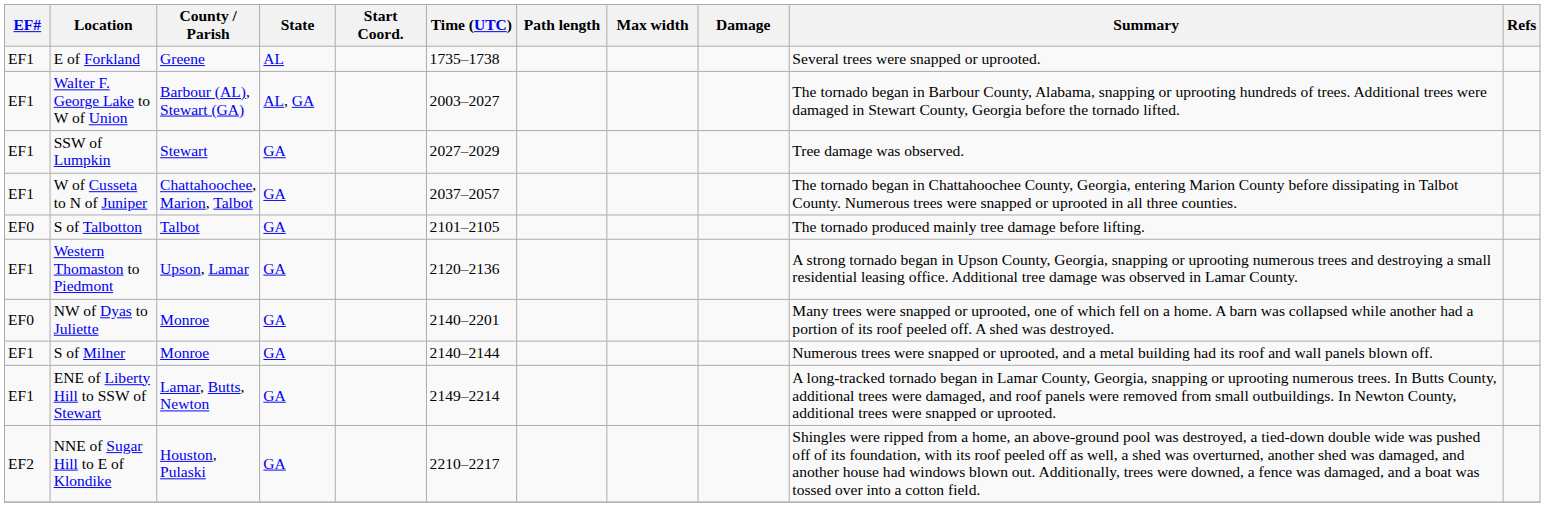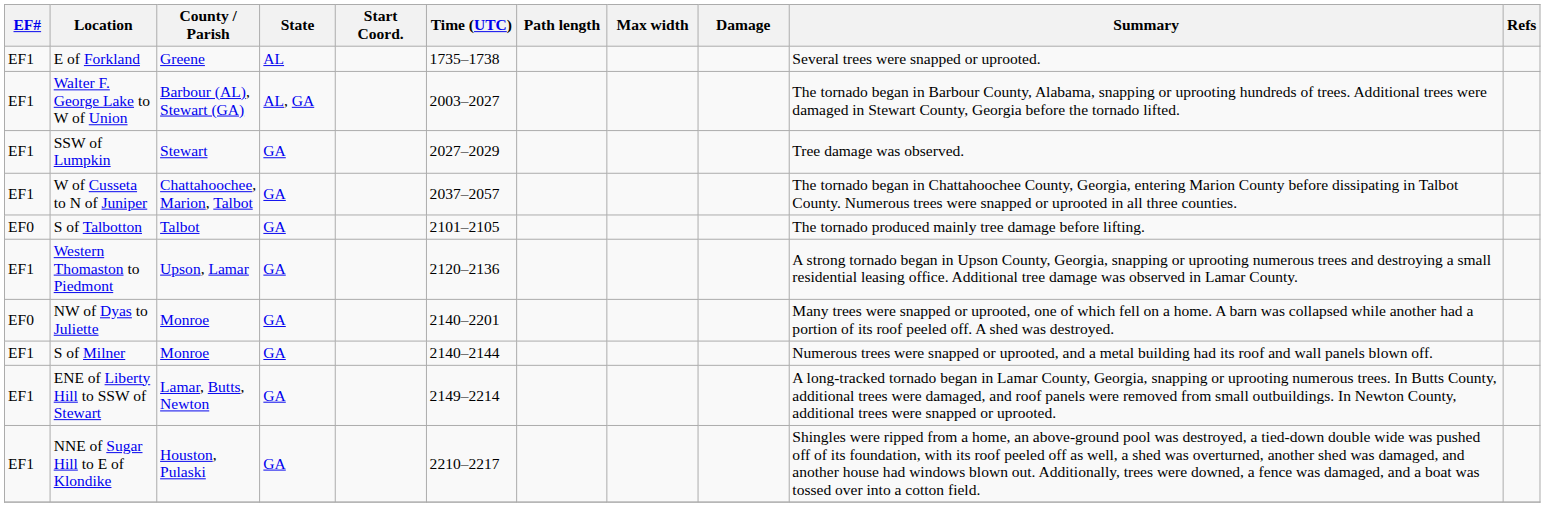(21, 463) EF2 -> (21, 463) EF1
